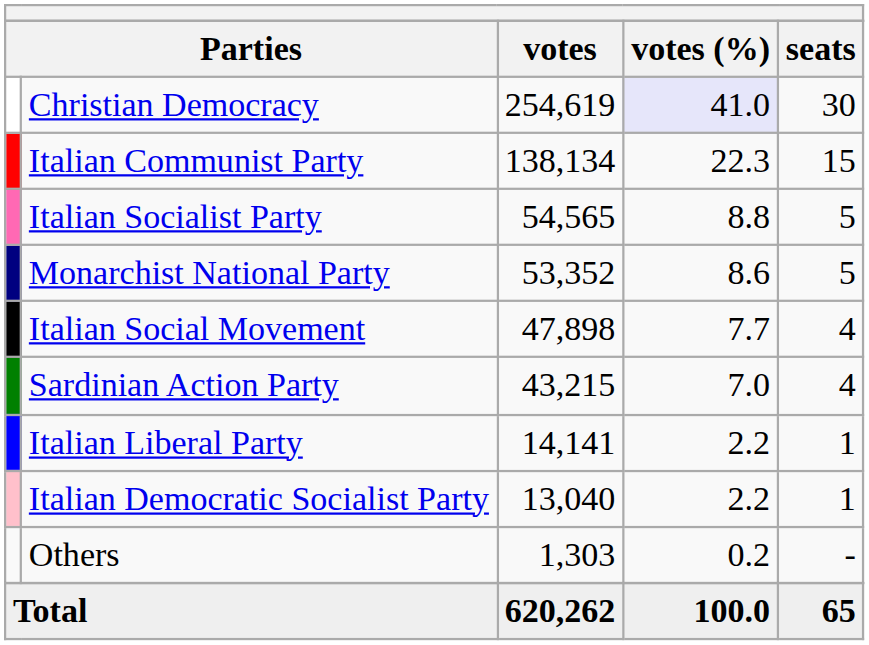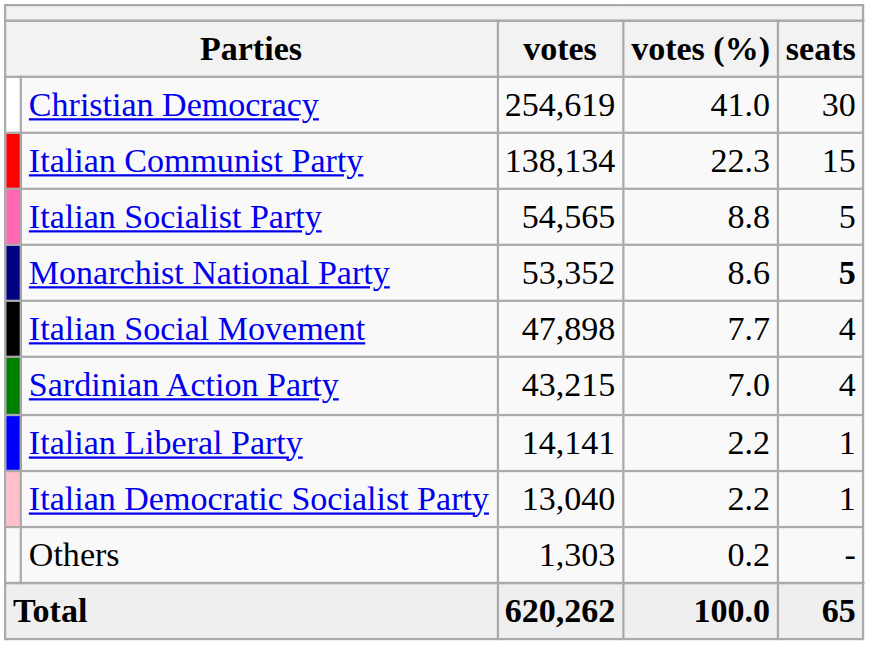(740, 104) lavender background -> (740, 104) no background
(847, 273) normal -> (847, 273) bold
